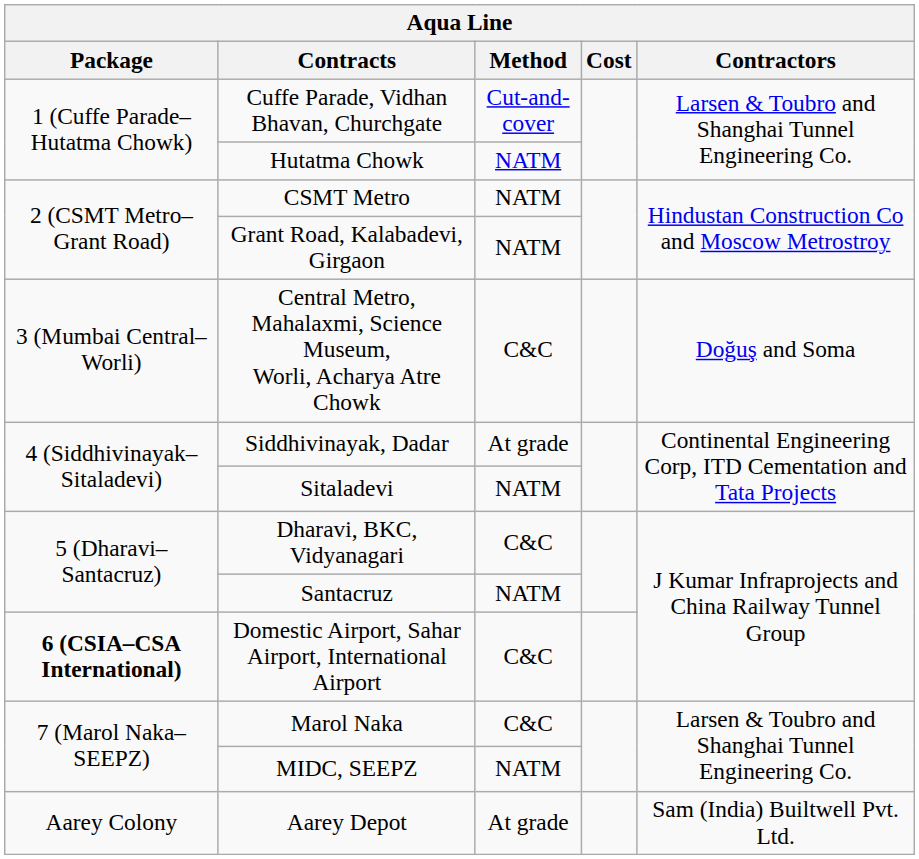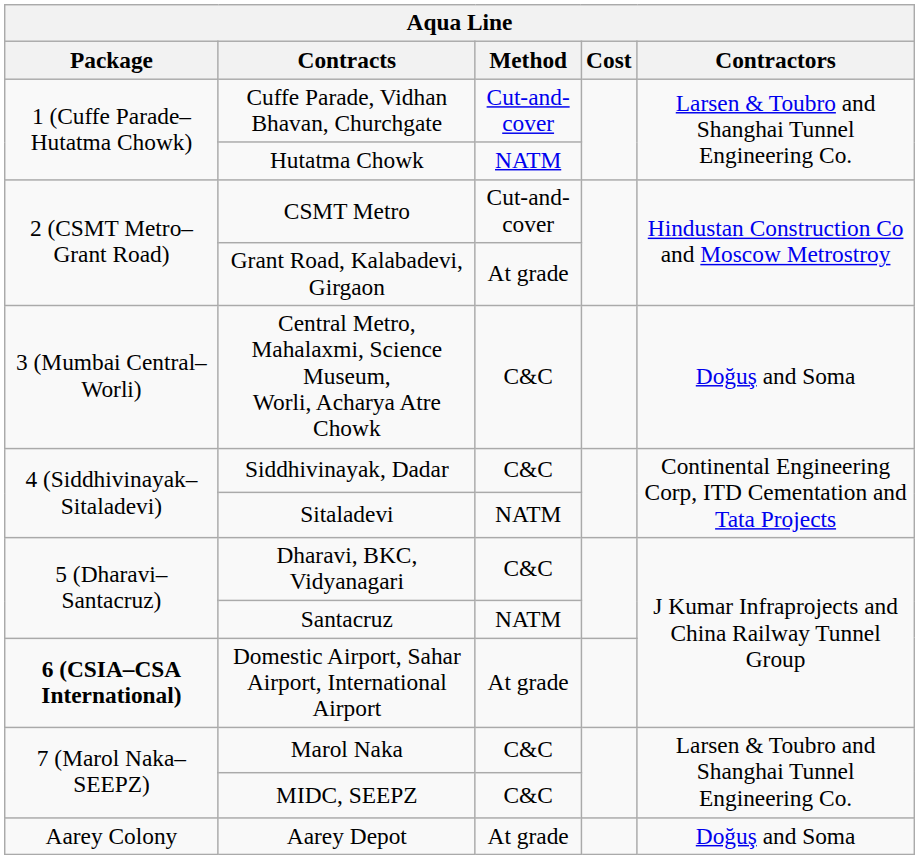(528, 197) NATM -> (528, 210) Cut-and-cover
(528, 247) NATM -> (528, 273) At grade
(528, 443) At grade -> (528, 470) C&C
(528, 656) C&C -> (528, 682) At grade
(528, 768) NATM -> (528, 794) C&C
(776, 822) Sam (India) Builtwell Pvt. Ltd. -> (776, 835) Doğuş and Soma
